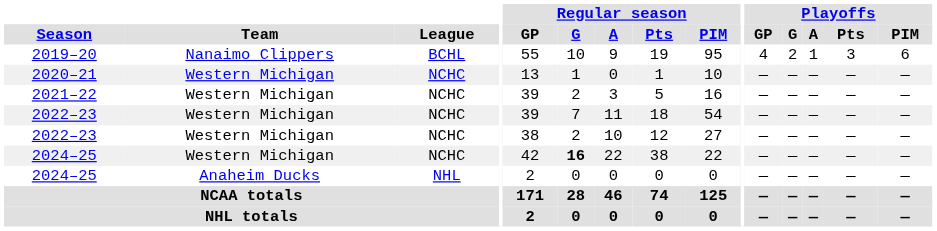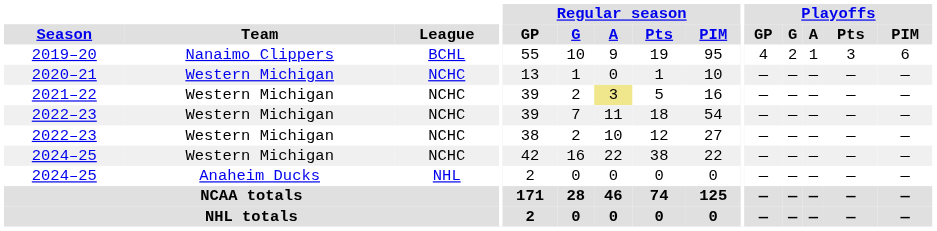(613, 95) no background -> (613, 95) khaki background
(576, 156) bold -> (576, 156) normal
